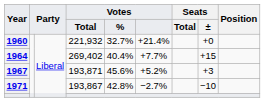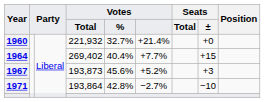(85, 71) 193,871 -> (85, 71) 193,873
(85, 86) 193,867 -> (85, 86) 193,864
